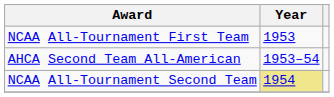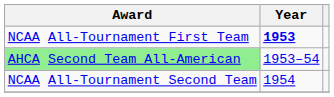(279, 37) normal -> (279, 37) bold
(124, 59) no background -> (124, 59) lightgreen background
(279, 81) khaki background -> (279, 81) no background
